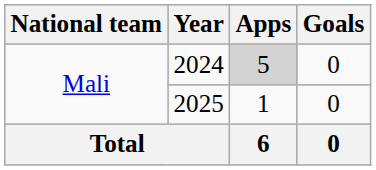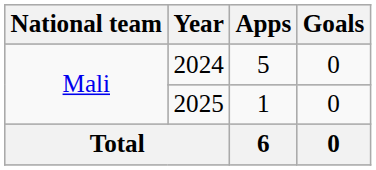(263, 64) lightgrey background -> (263, 64) no background
